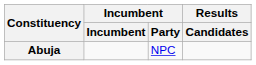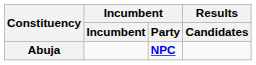(163, 50) normal -> (163, 50) bold
